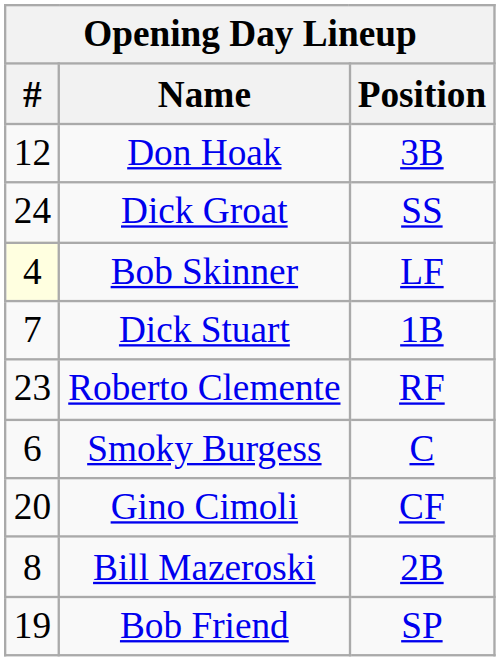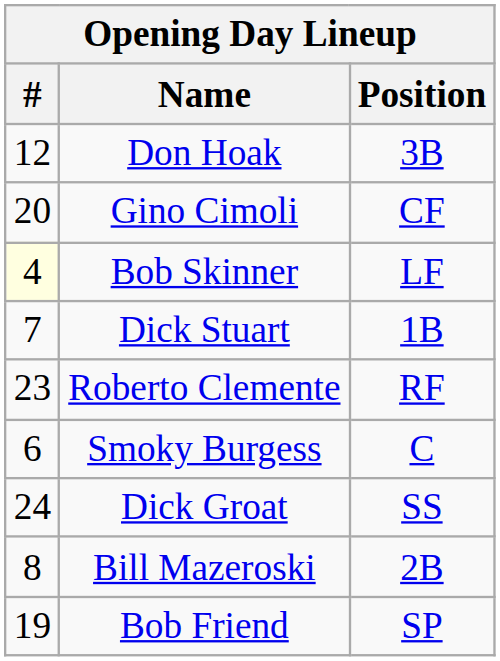rows swapped: (204, 211) <-> (204, 507)
